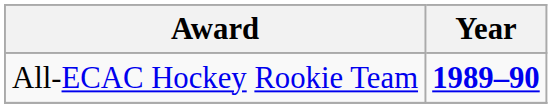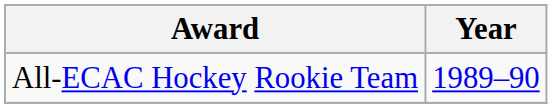(486, 77) bold -> (486, 77) normal
